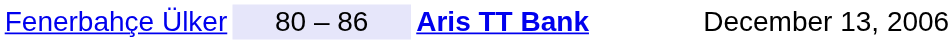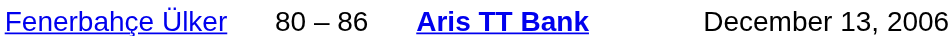(322, 21) lavender background -> (322, 21) no background
